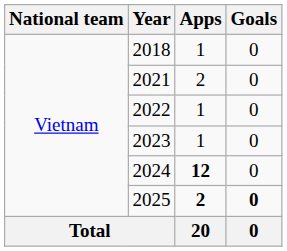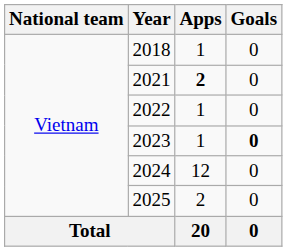(201, 79) normal -> (201, 79) bold
(254, 140) normal -> (254, 140) bold
(201, 170) bold -> (201, 170) normal
(201, 200) bold -> (201, 200) normal
(254, 200) bold -> (254, 200) normal
